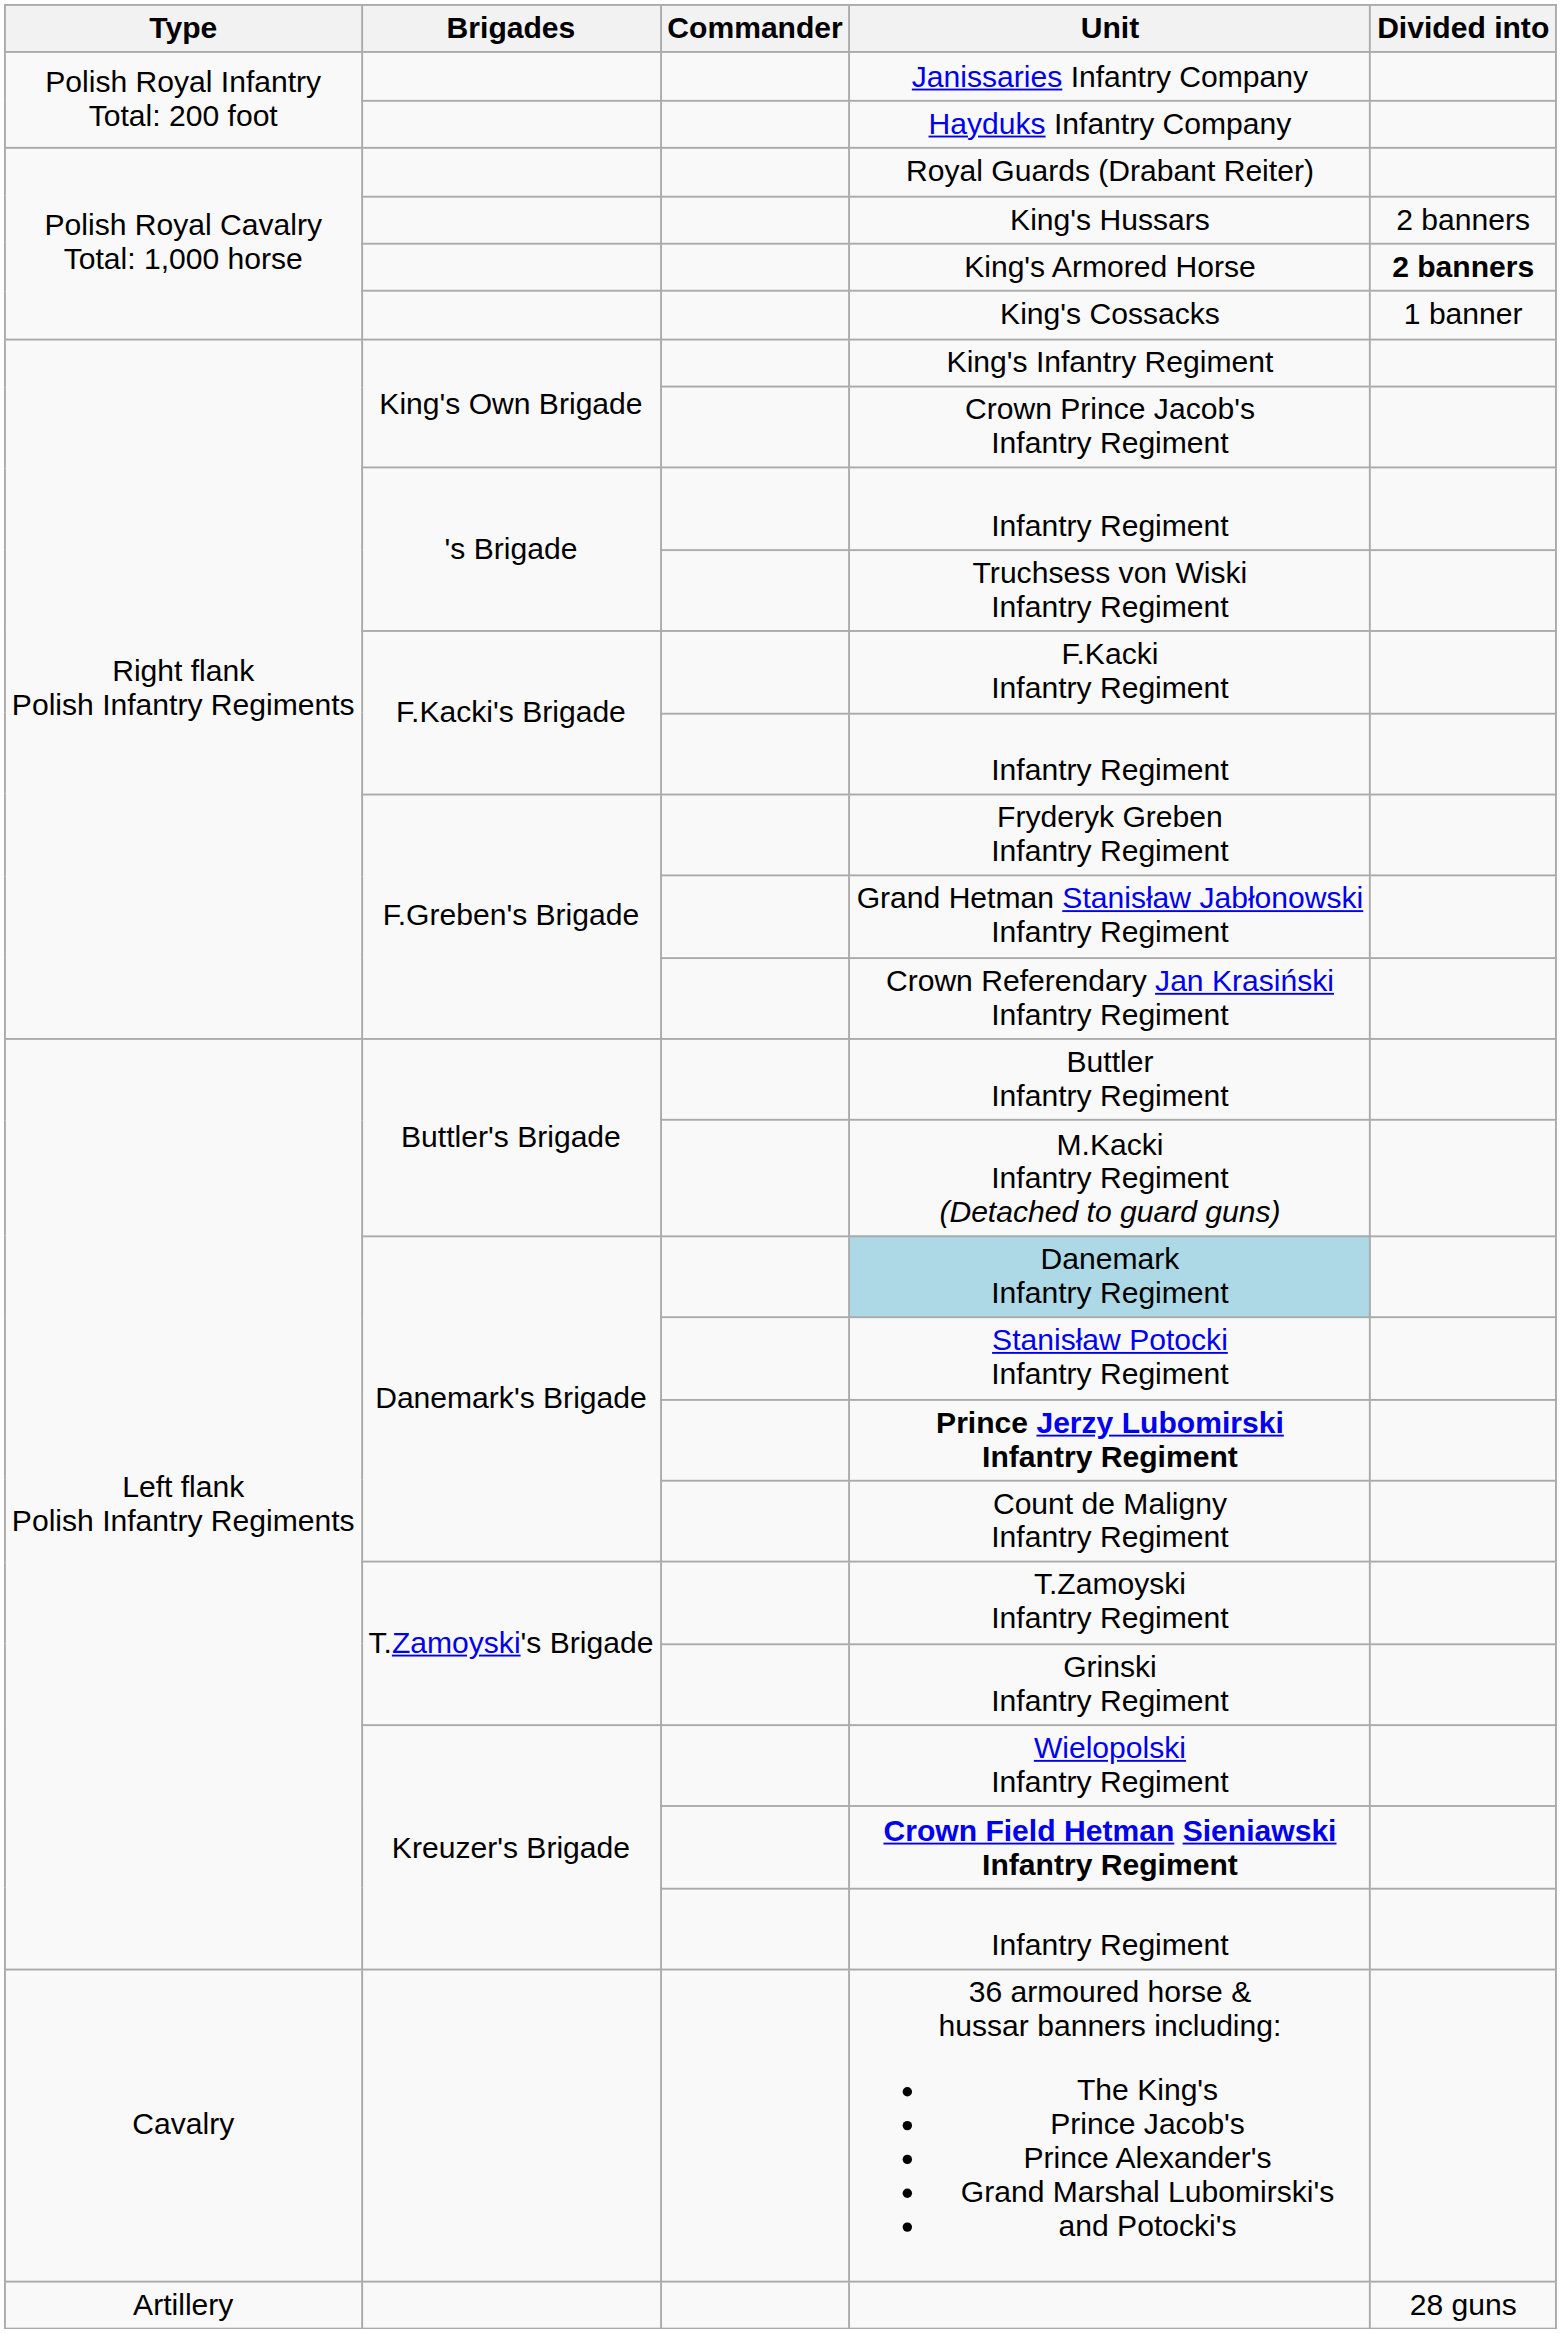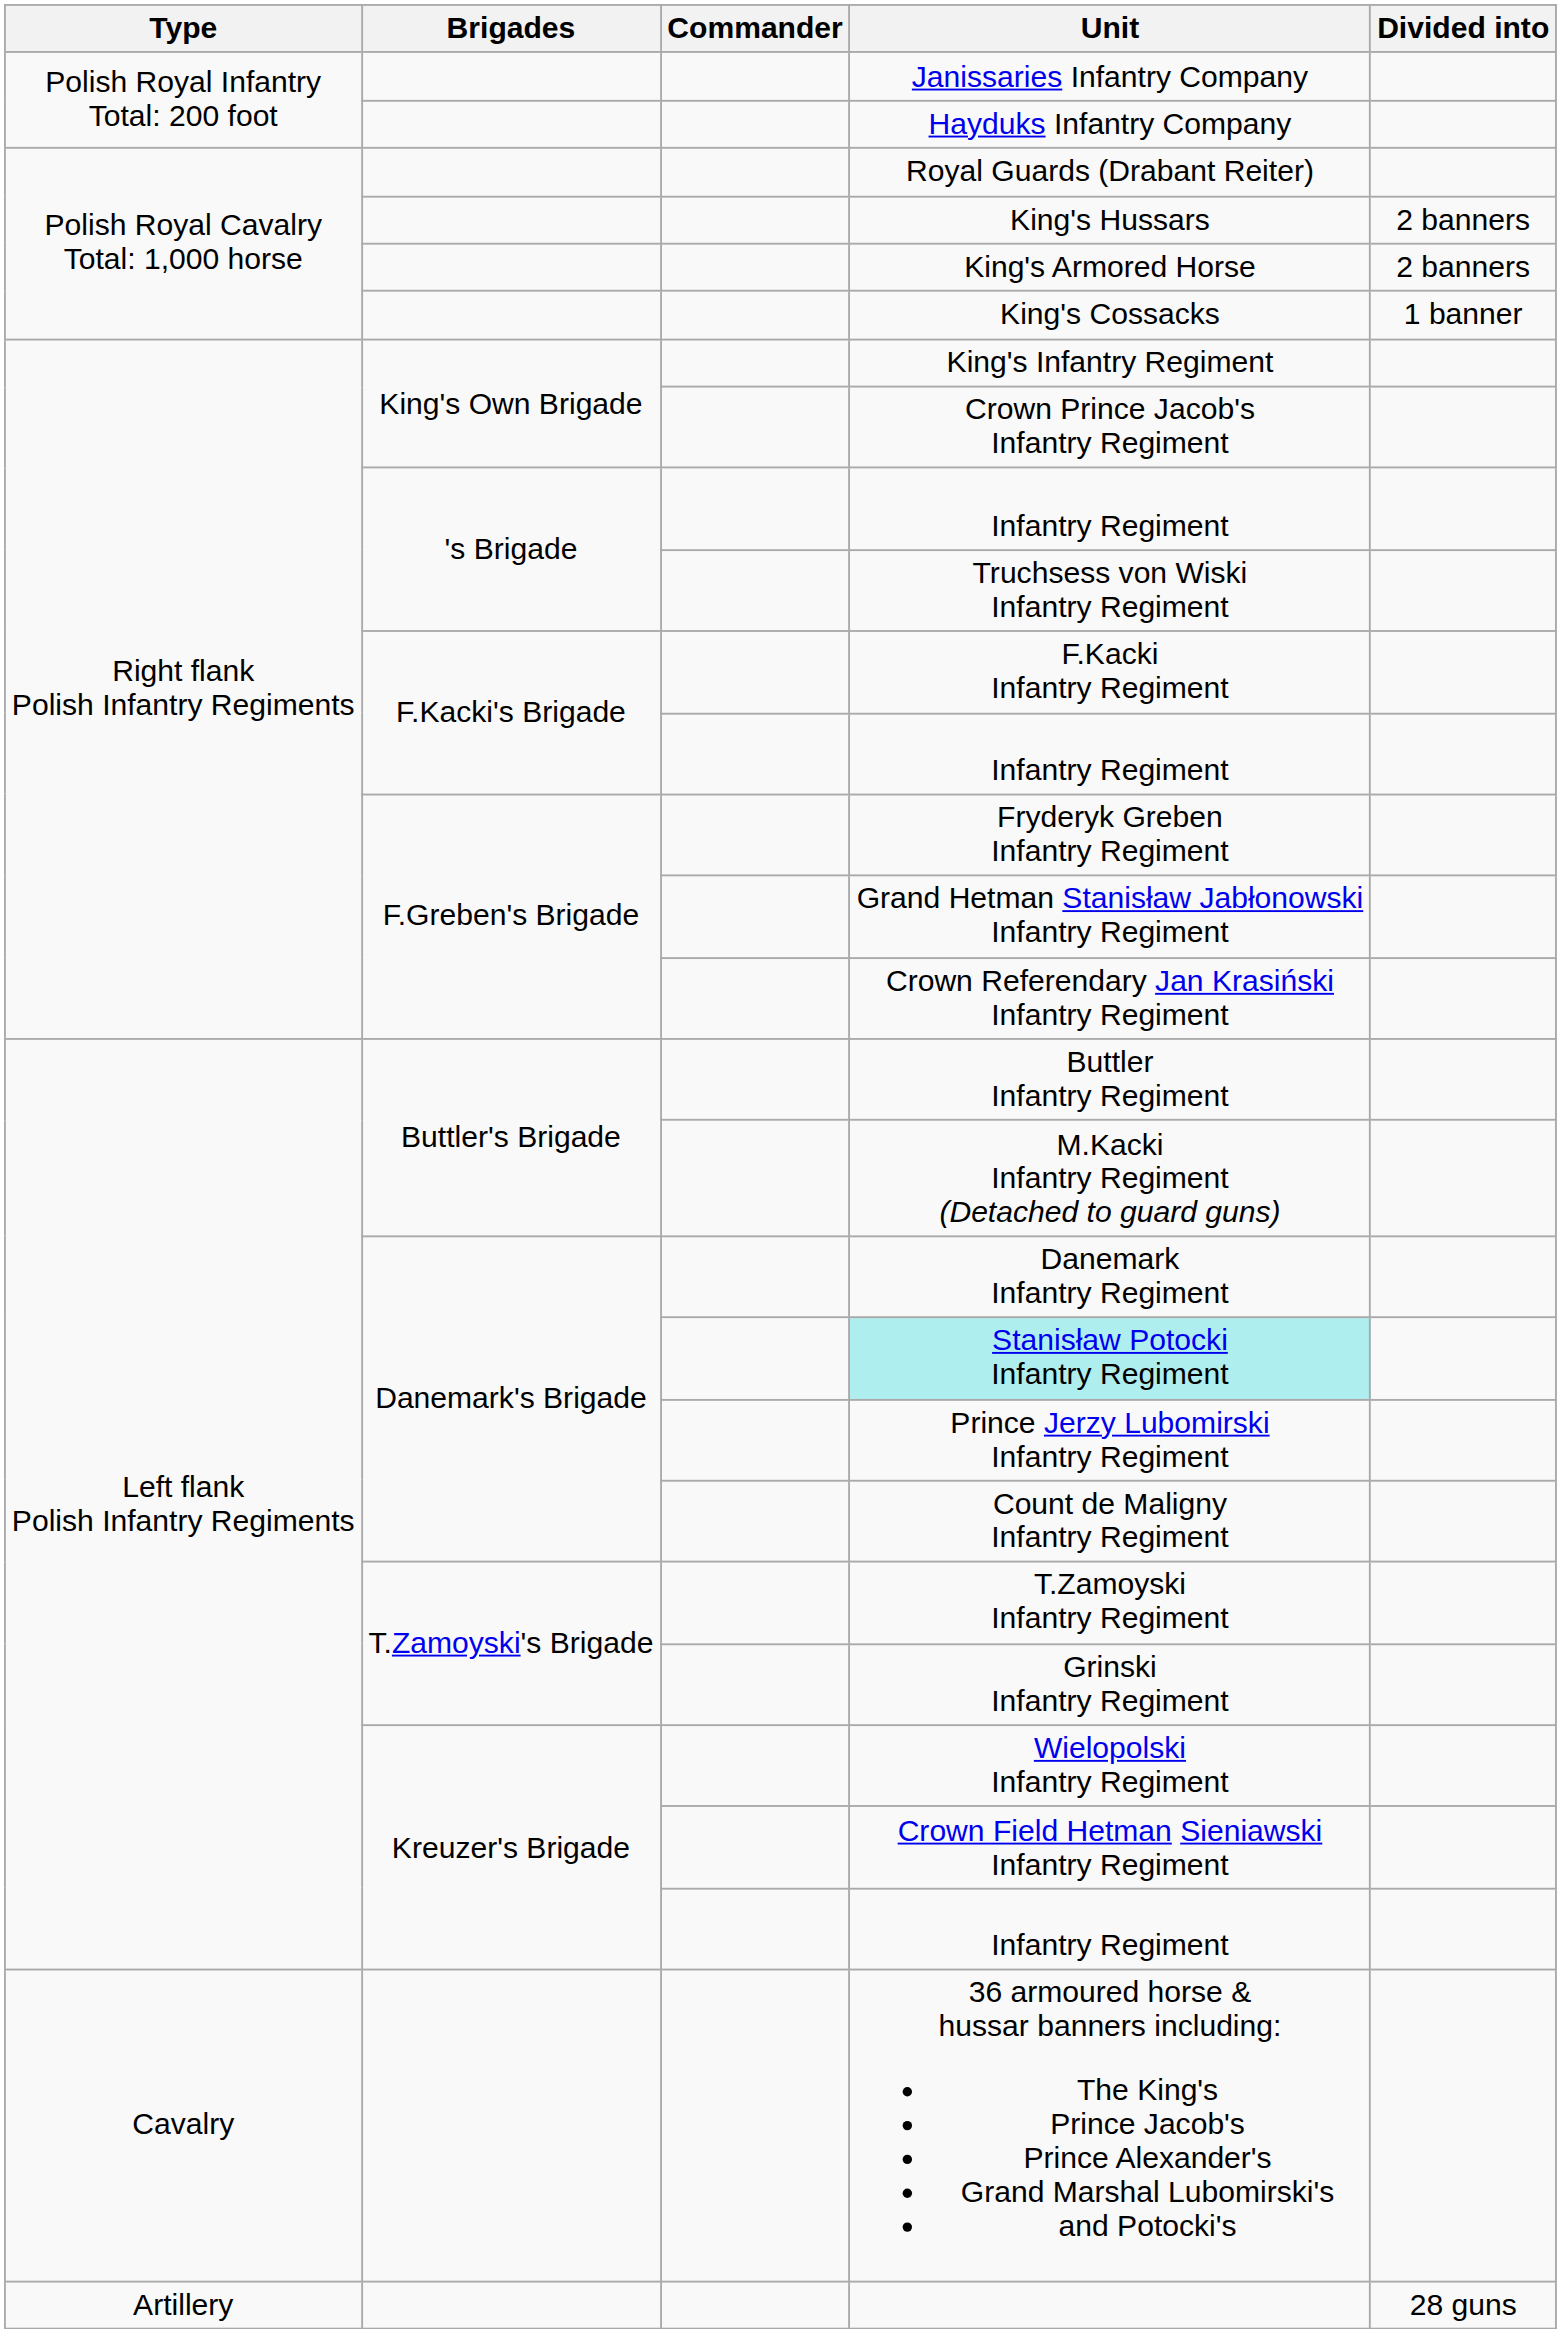(1463, 266) bold -> (1463, 266) normal
(1110, 1276) lightblue background -> (1110, 1276) no background
(1110, 1357) no background -> (1110, 1357) paleturquoise background
(1110, 1439) bold -> (1110, 1439) normal
(1110, 1847) bold -> (1110, 1847) normal
